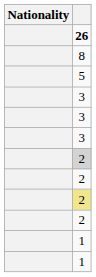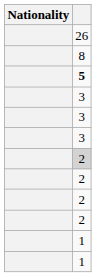(82, 35) bold -> (82, 35) normal
(82, 76) normal -> (82, 76) bold
(82, 199) khaki background -> (82, 199) no background
